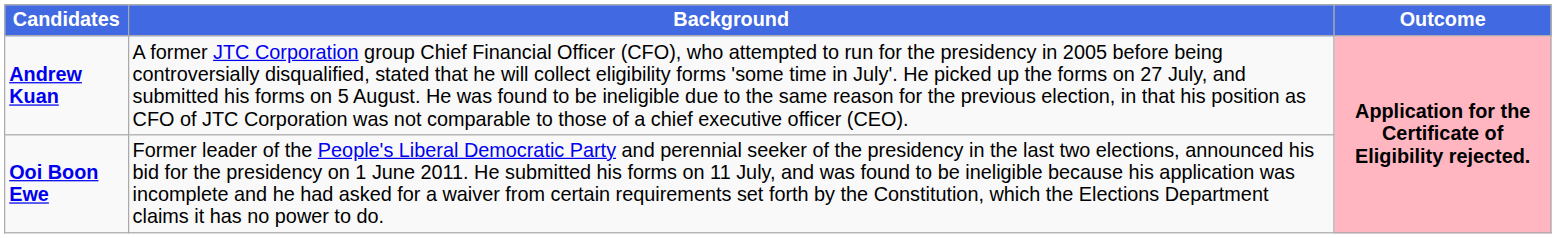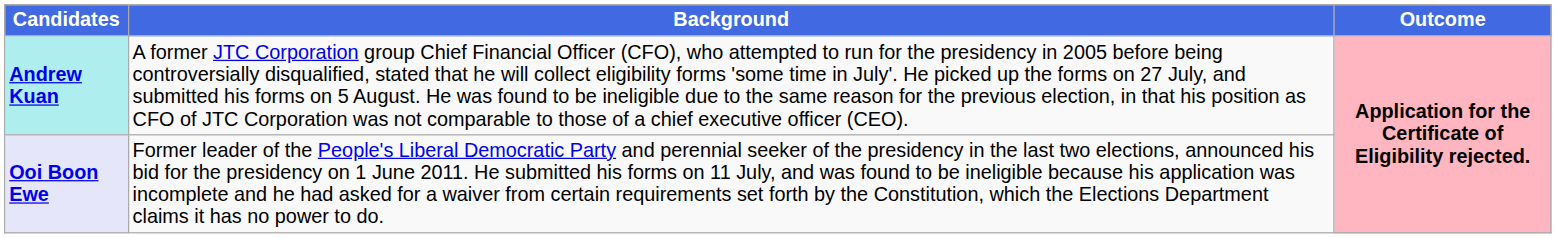(46, 85) no background -> (46, 85) paleturquoise background
(54, 183) no background -> (54, 183) lavender background
